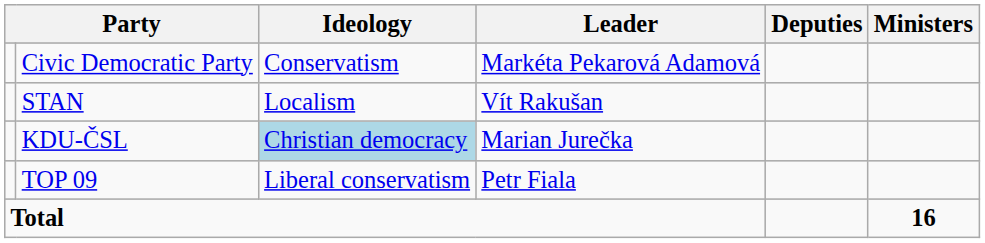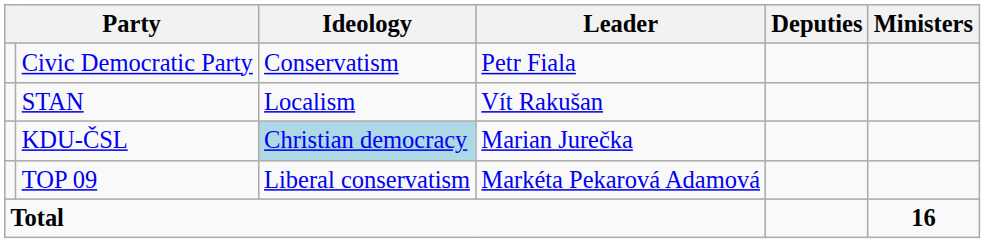(621, 62) Markéta Pekarová Adamová -> (529, 62) Petr Fiala
(529, 179) Petr Fiala -> (621, 179) Markéta Pekarová Adamová
